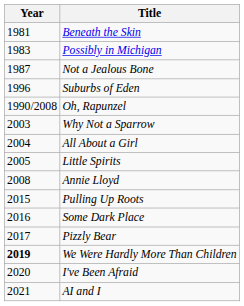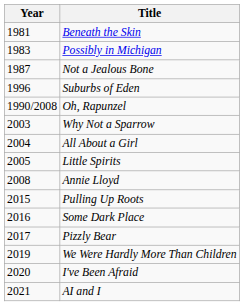(19, 254) bold -> (19, 254) normal
